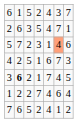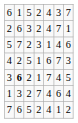(39, 28) 5 -> (39, 28) 2
(59, 45) lightsalmon background -> (59, 45) no background
(19, 93) 2 -> (19, 93) 3
